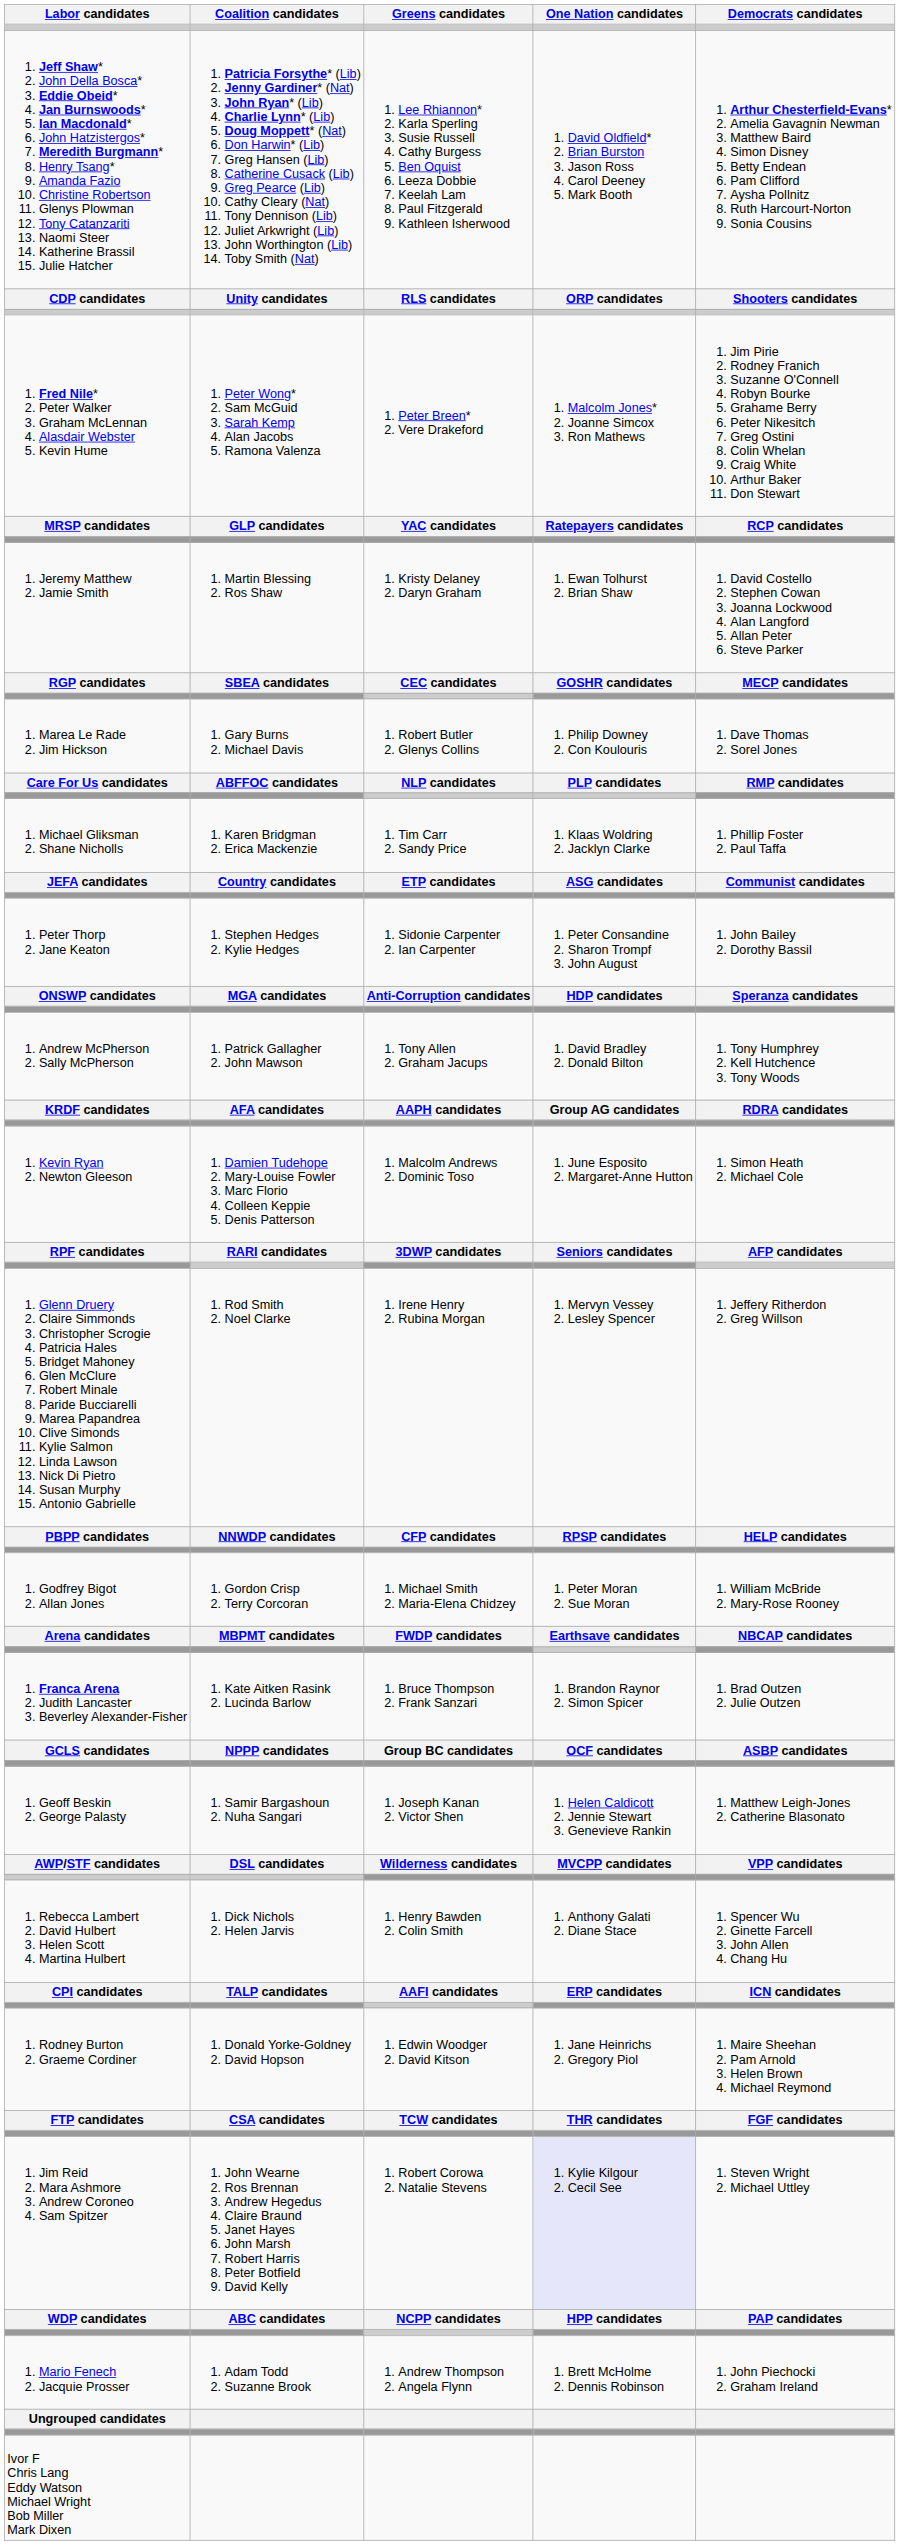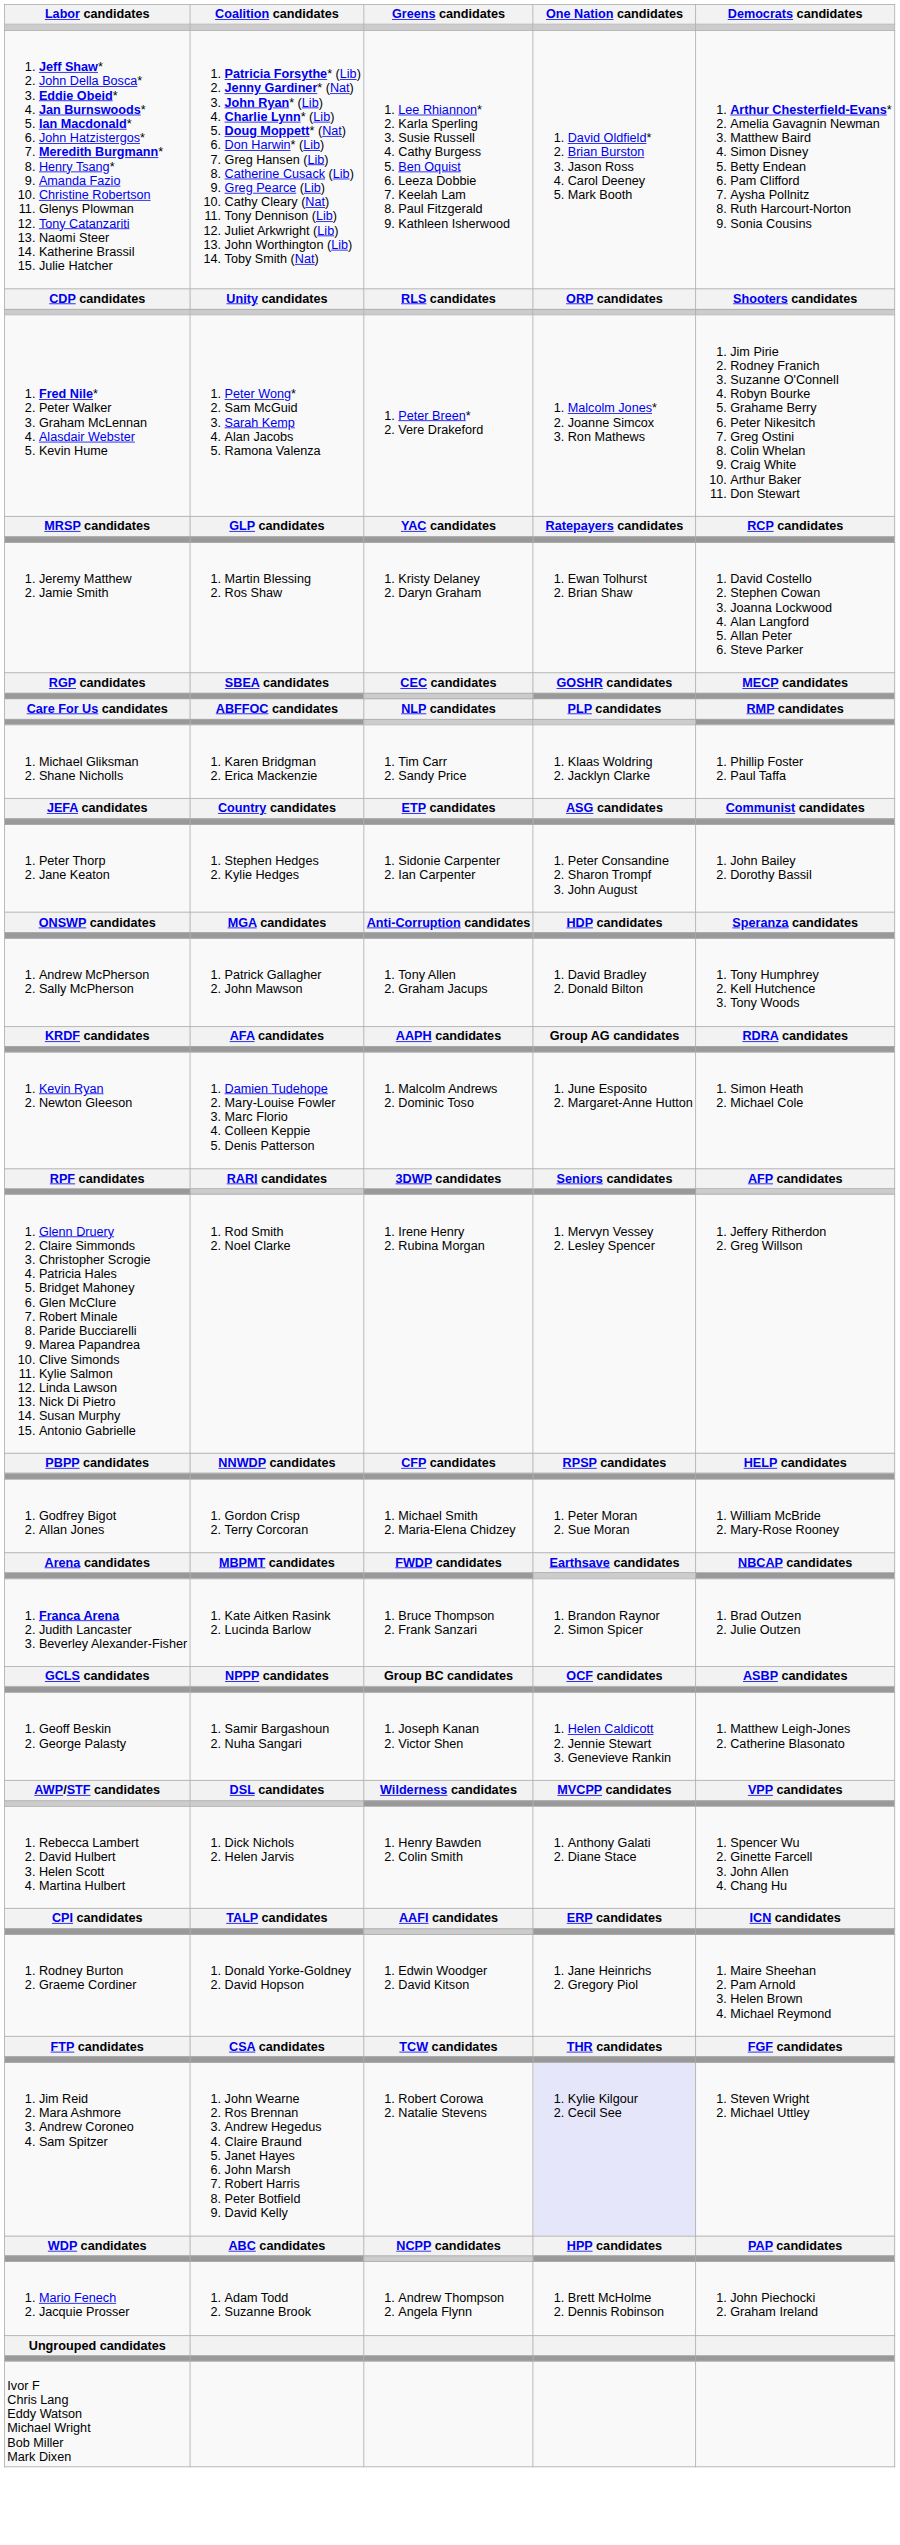- row: (97, 743)
